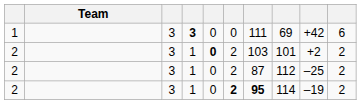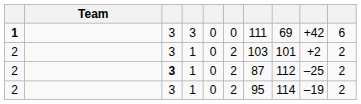(15, 33) normal -> (15, 33) bold
(192, 33) bold -> (192, 33) normal
(213, 52) bold -> (213, 52) normal
(172, 71) normal -> (172, 71) bold
(234, 90) bold -> (234, 90) normal
(258, 90) bold -> (258, 90) normal
